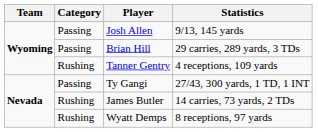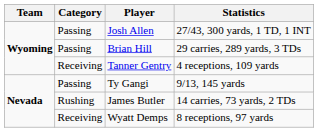(209, 30) 9/13, 145 yards -> (244, 30) 27/43, 300 yards, 1 TD, 1 INT
(76, 65) Rushing -> (80, 65) Receiving
(242, 83) 27/43, 300 yards, 1 TD, 1 INT -> (211, 83) 9/13, 145 yards
(76, 118) Rushing -> (80, 118) Receiving
